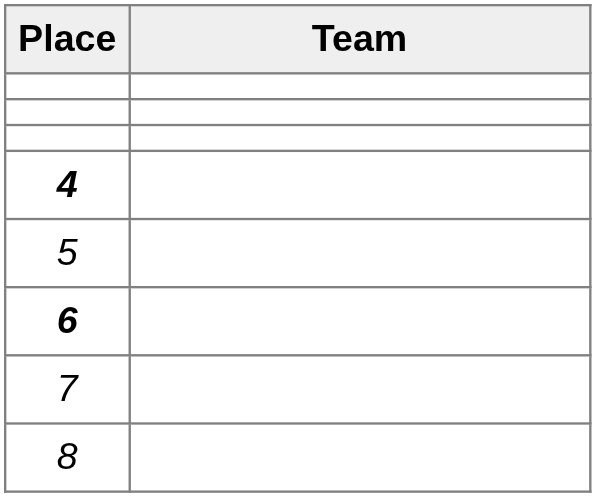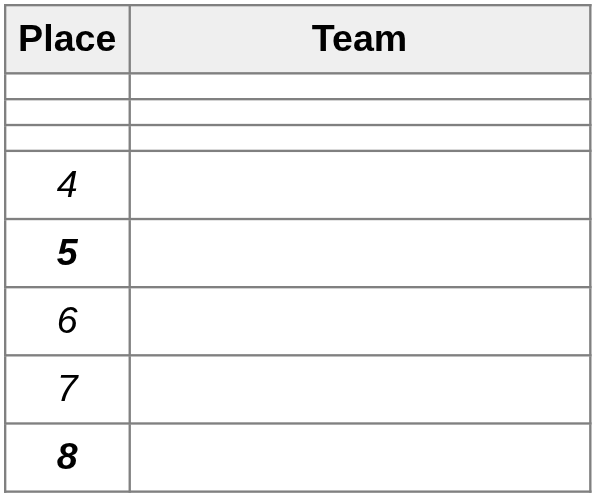(67, 184) bold -> (67, 184) normal
(67, 252) normal -> (67, 252) bold
(67, 320) bold -> (67, 320) normal
(67, 456) normal -> (67, 456) bold
